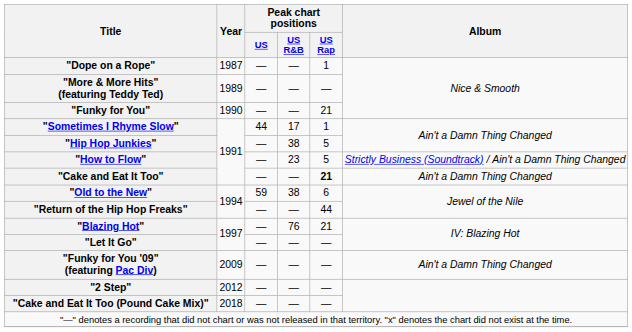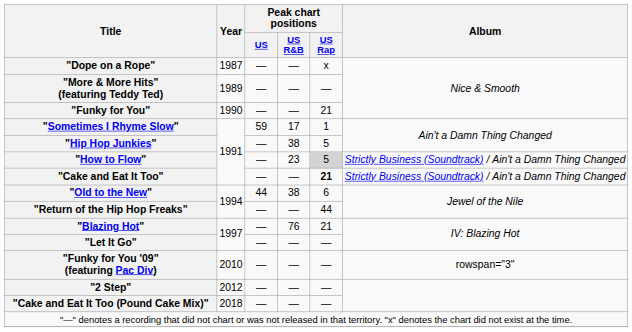(326, 66) 1 -> (326, 66) x
(261, 127) 44 -> (261, 127) 59
(326, 160) no background -> (326, 160) lightgrey background
(485, 176) Ain't a Damn Thing Changed -> (485, 176) Strictly Business (Soundtrack) / Ain't a Damn Thing Changed
(261, 193) 59 -> (261, 193) 44
(231, 265) 2009 -> (231, 265) 2010
(485, 265) Ain't a Damn Thing Changed -> (485, 265) rowspan="3"
